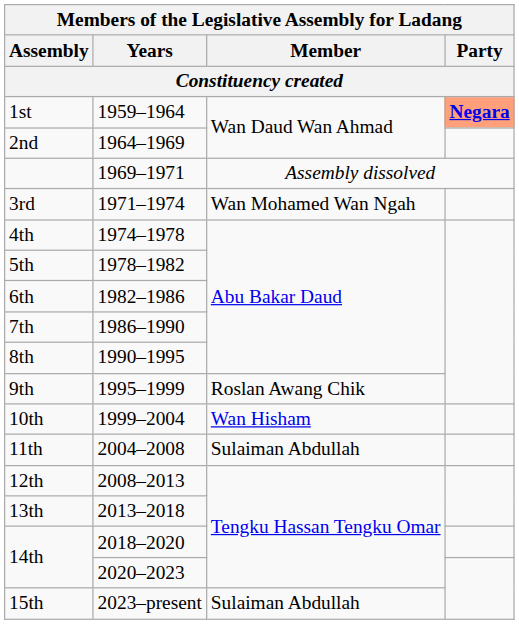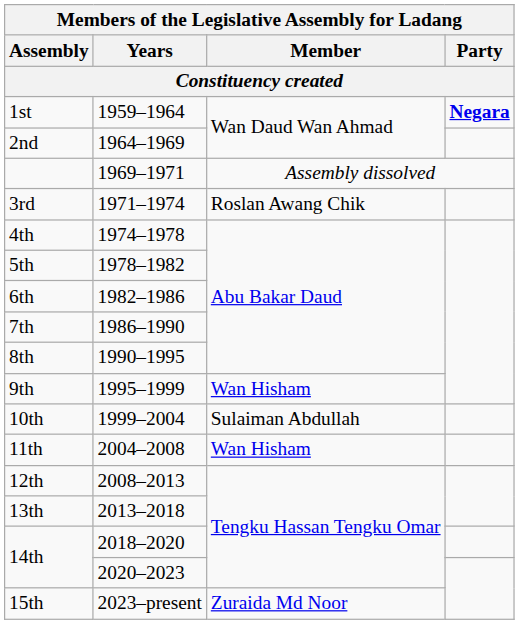(480, 111) lightsalmon background -> (480, 111) no background
(313, 204) Wan Mohamed Wan Ngah -> (288, 204) Roslan Awang Chik
(288, 388) Roslan Awang Chik -> (261, 388) Wan Hisham
(261, 419) Wan Hisham -> (285, 419) Sulaiman Abdullah
(285, 449) Sulaiman Abdullah -> (261, 449) Wan Hisham
(285, 603) Sulaiman Abdullah -> (279, 603) Zuraida Md Noor
